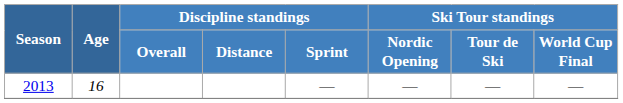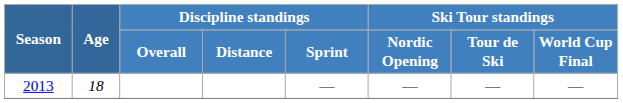(96, 86) 16 -> (96, 86) 18
